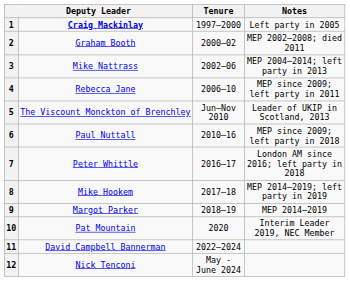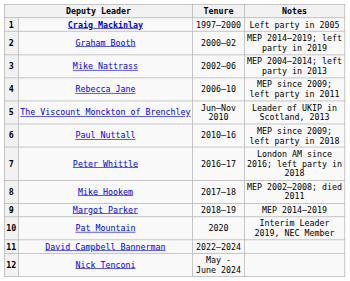(295, 43) MEP 2002–2008; died 2011 -> (295, 43) MEP 2014–2019; left party in 2019
(295, 192) MEP 2014–2019; left party in 2019 -> (295, 192) MEP 2002–2008; died 2011
